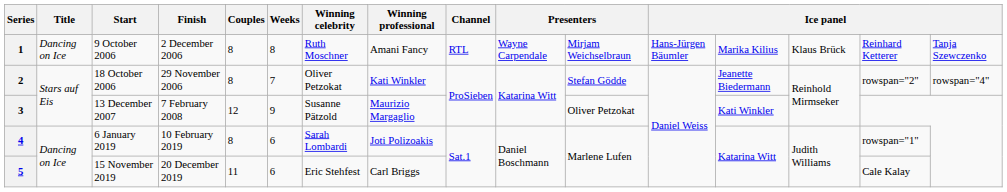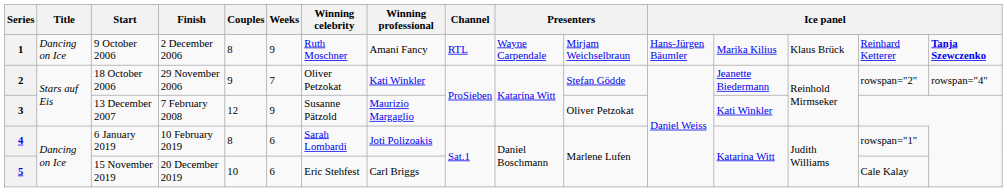(273, 49) 8 -> (272, 49) 9
(960, 49) normal -> (959, 49) bold
(230, 80) 8 -> (230, 80) 9
(233, 171) 11 -> (233, 171) 10
